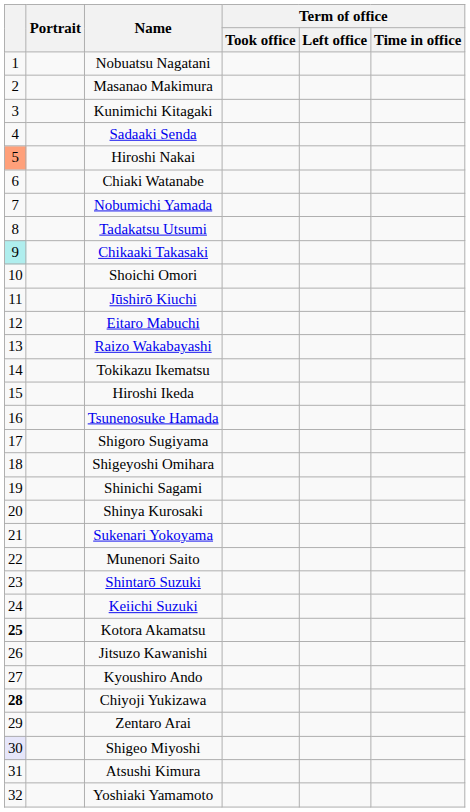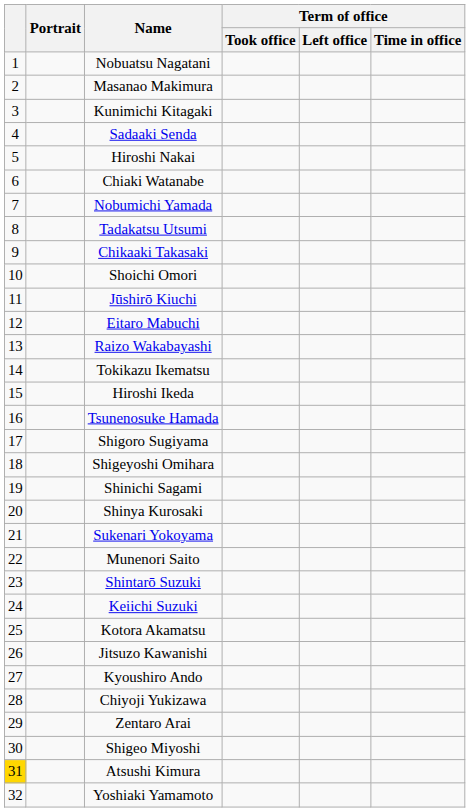(15, 157) lightsalmon background -> (15, 157) no background
(15, 252) paleturquoise background -> (15, 252) no background
(15, 629) bold -> (15, 629) normal
(15, 700) bold -> (15, 700) normal
(15, 747) lavender background -> (15, 747) no background
(15, 771) no background -> (15, 771) gold background
